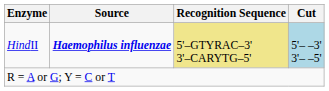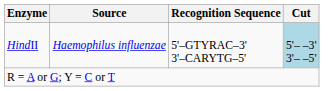(112, 45) bold -> (109, 45) normal
(214, 51) khaki background -> (209, 51) no background
